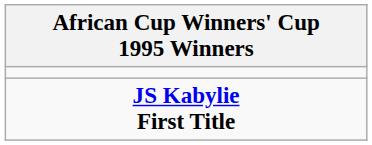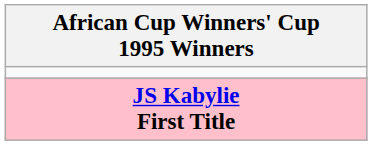(186, 108) no background -> (186, 108) pink background
